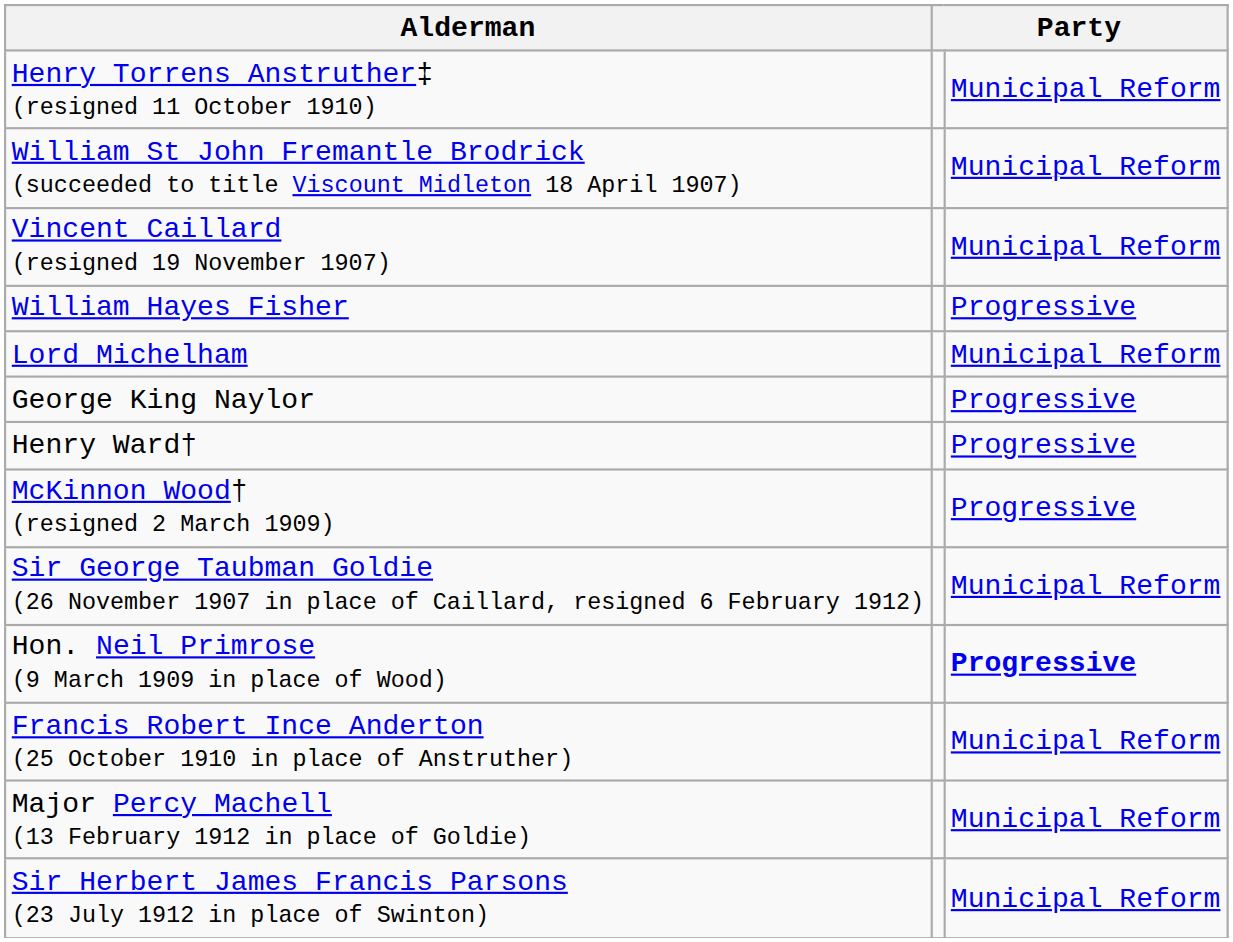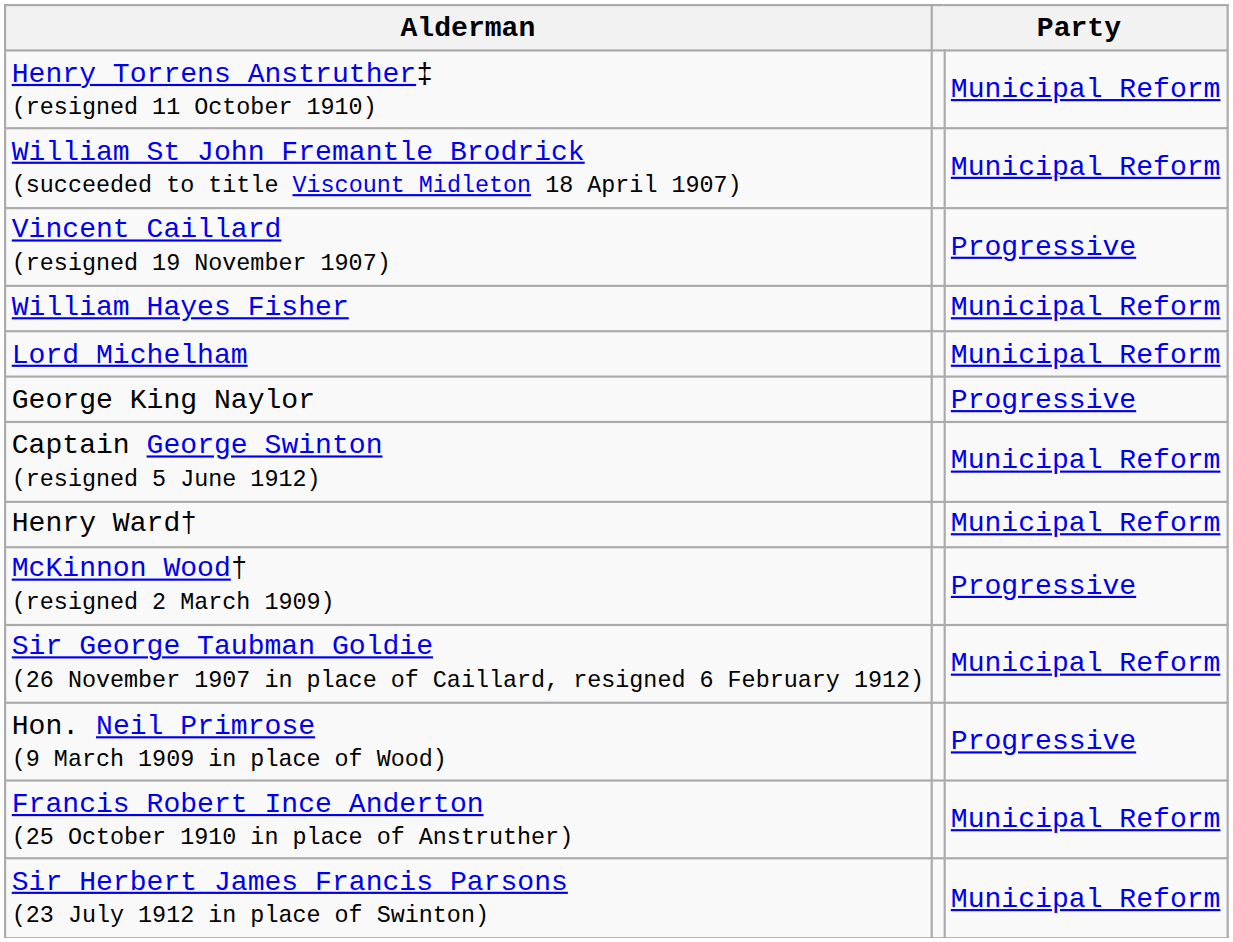(1086, 246) Municipal Reform -> (1044, 246) Progressive
(1044, 308) Progressive -> (1086, 308) Municipal Reform
+ row: (197, 461)
(1044, 446) Progressive -> (1086, 524) Municipal Reform
(1044, 664) bold -> (1044, 742) normal
- row: (271, 819)
